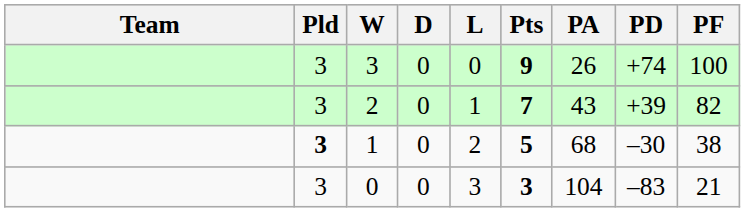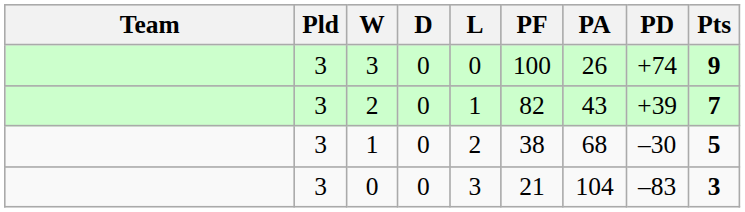columns swapped: (709, 24) <-> (526, 24)
(321, 145) bold -> (321, 145) normal
